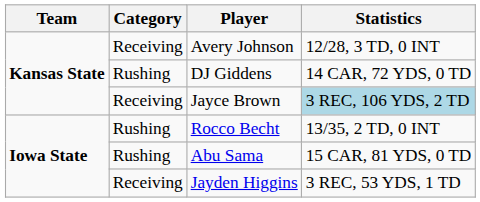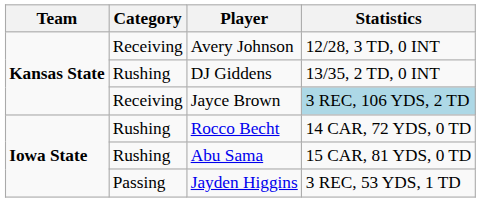(389, 73) 14 CAR, 72 YDS, 0 TD -> (373, 73) 13/35, 2 TD, 0 INT
(373, 128) 13/35, 2 TD, 0 INT -> (389, 128) 14 CAR, 72 YDS, 0 TD
(148, 182) Receiving -> (139, 182) Passing
